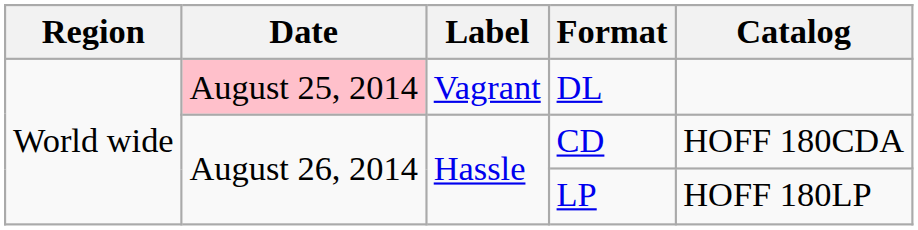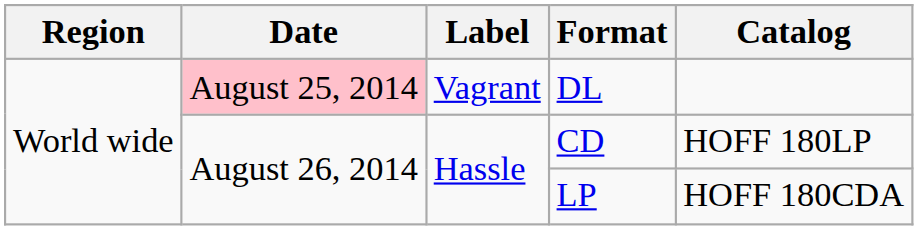(794, 140) HOFF 180CDA -> (777, 140) HOFF 180LP
(777, 195) HOFF 180LP -> (794, 195) HOFF 180CDA
